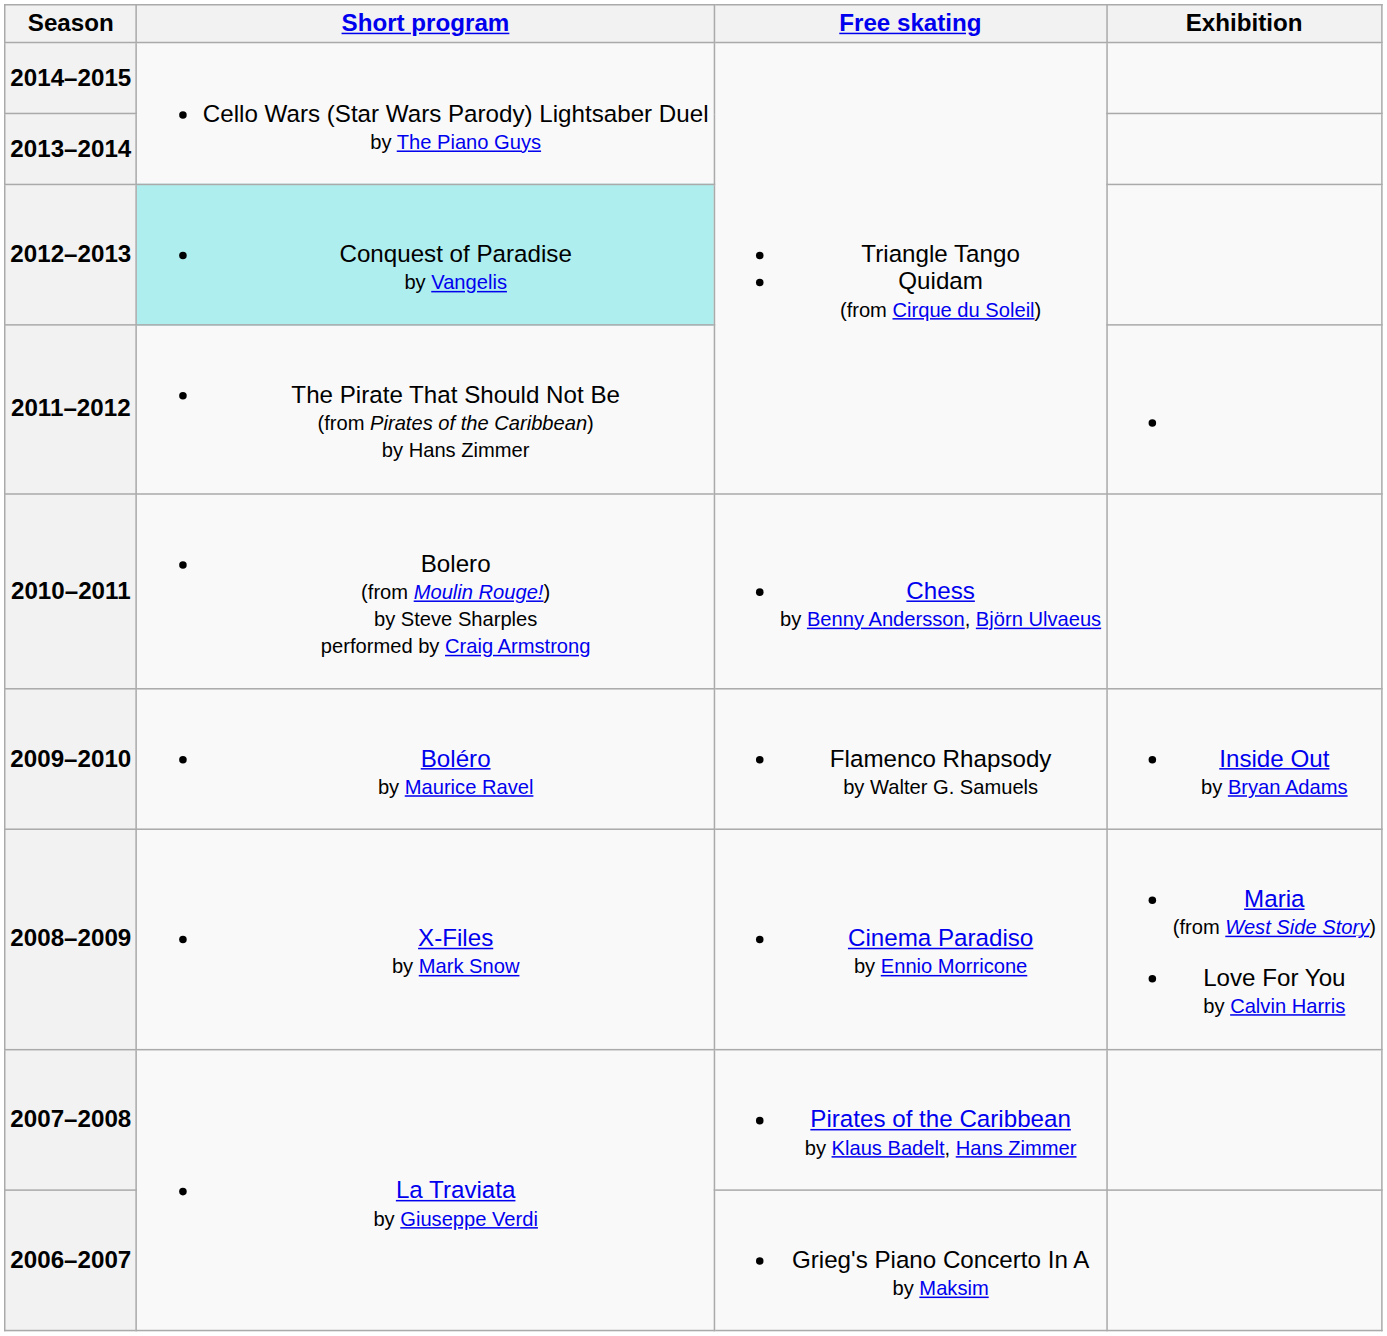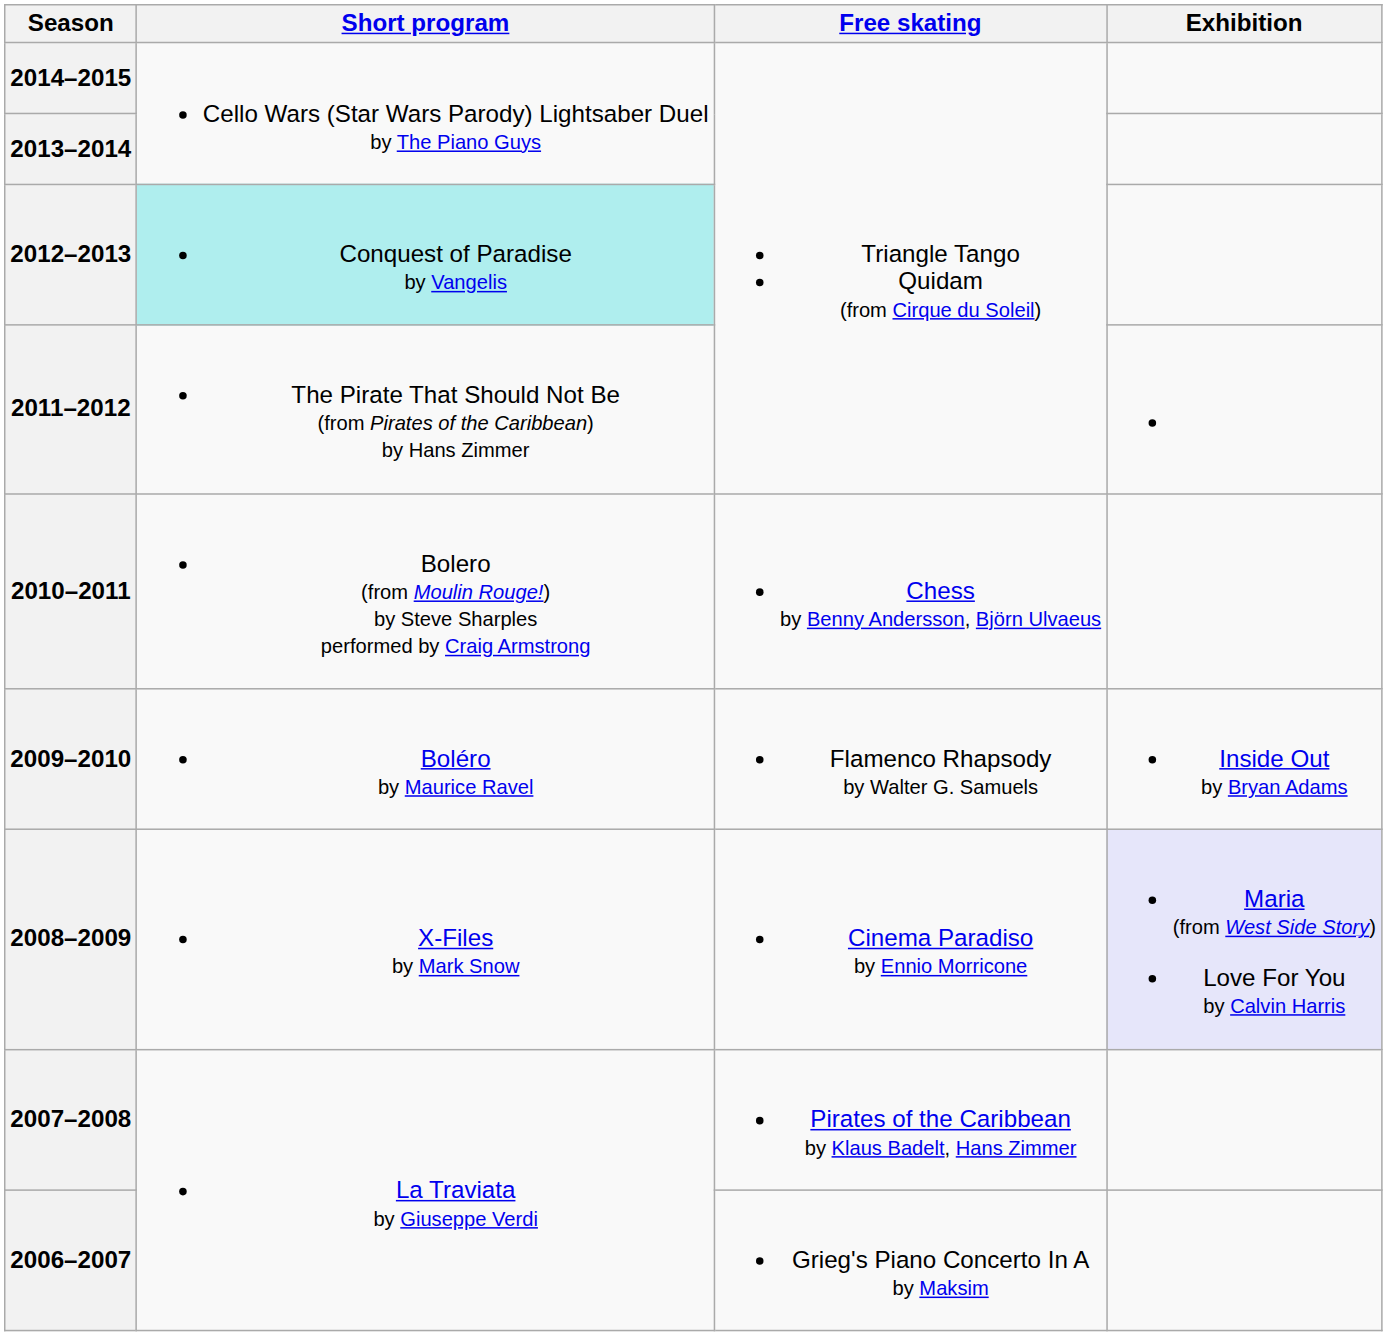(1244, 953) no background -> (1244, 953) lavender background
